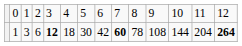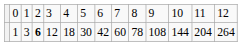(38, 32) normal -> (38, 32) bold
(52, 32) bold -> (52, 32) normal
(120, 32) bold -> (120, 32) normal
(226, 32) bold -> (226, 32) normal
